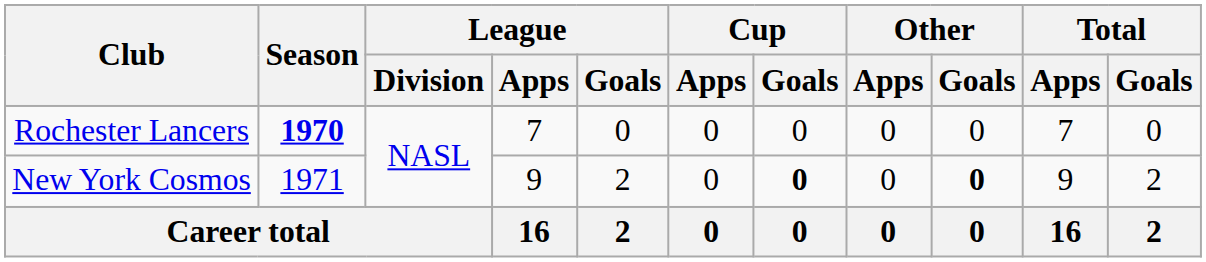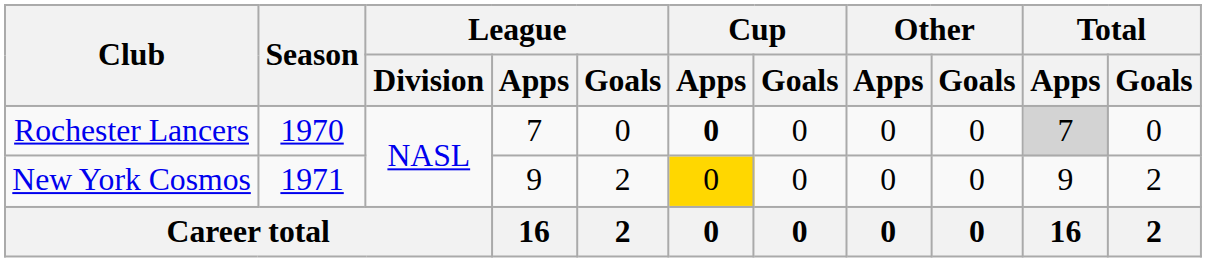(312, 130) bold -> (312, 130) normal
(711, 130) normal -> (711, 130) bold
(1065, 130) no background -> (1065, 130) lightgrey background
(711, 180) no background -> (711, 180) gold background
(800, 180) bold -> (800, 180) normal
(977, 180) bold -> (977, 180) normal
